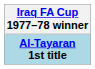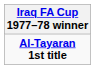(47, 49) lightblue background -> (47, 49) no background
